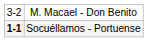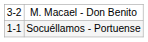(14, 28) bold -> (14, 28) normal
